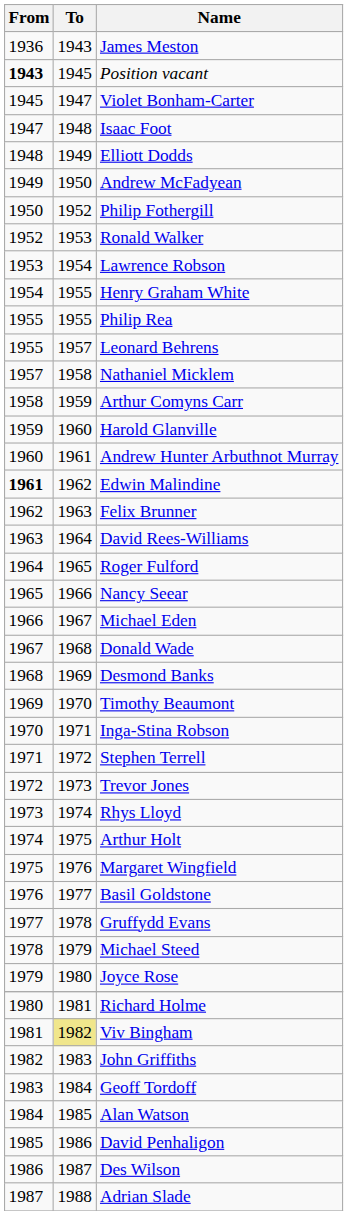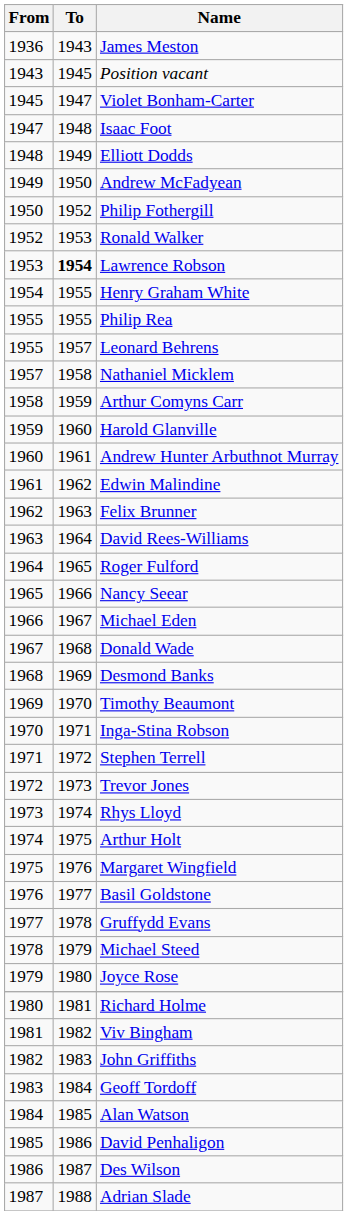(26, 73) bold -> (26, 73) normal
(75, 264) normal -> (75, 264) bold
(26, 484) bold -> (26, 484) normal
(75, 1032) khaki background -> (75, 1032) no background
